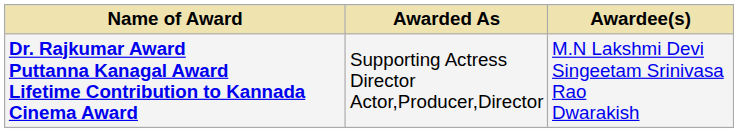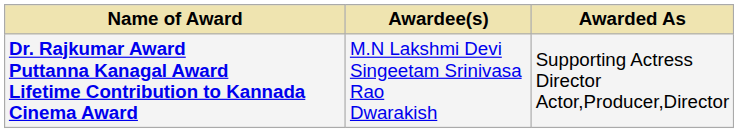columns swapped: (641, 19) <-> (447, 19)
